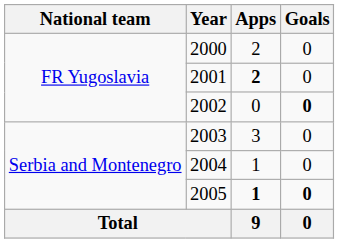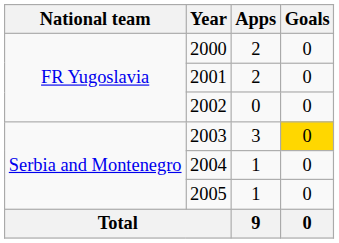(256, 77) bold -> (256, 77) normal
(307, 106) bold -> (307, 106) normal
(307, 135) no background -> (307, 135) gold background
(256, 194) bold -> (256, 194) normal
(307, 194) bold -> (307, 194) normal
